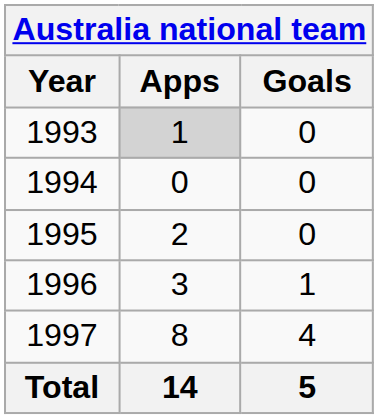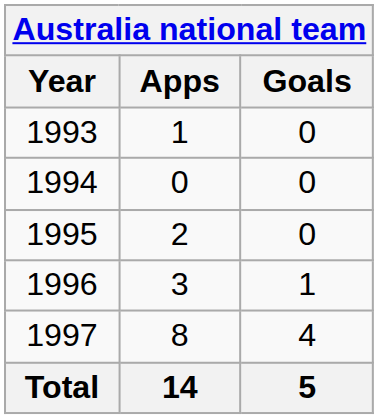(180, 132) lightgrey background -> (180, 132) no background
